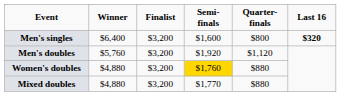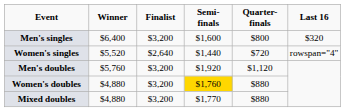(312, 38) bold -> (314, 38) normal
+ row: (46, 53)
